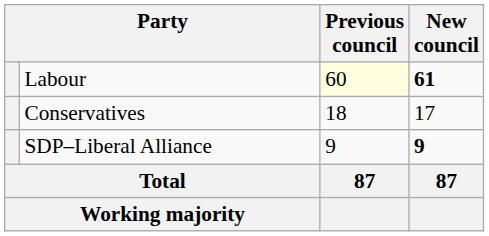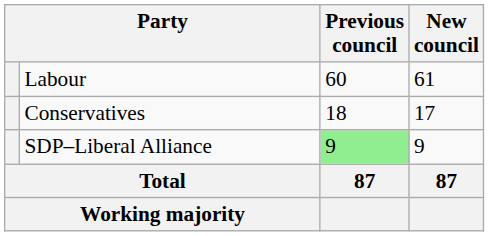(336, 79) lightyellow background -> (336, 79) no background
(425, 79) bold -> (425, 79) normal
(331, 146) no background -> (331, 146) lightgreen background
(419, 146) bold -> (419, 146) normal
